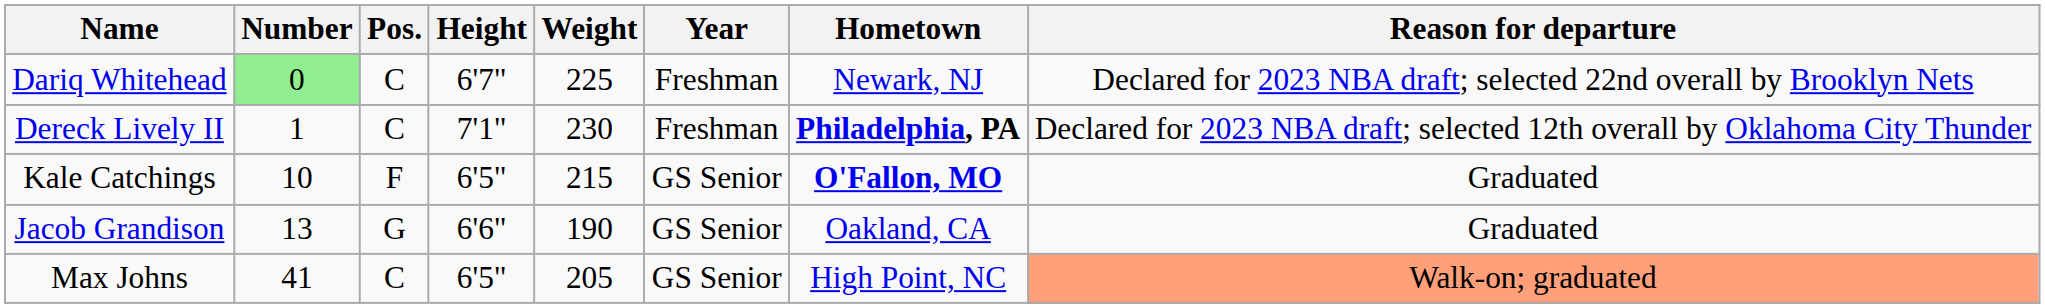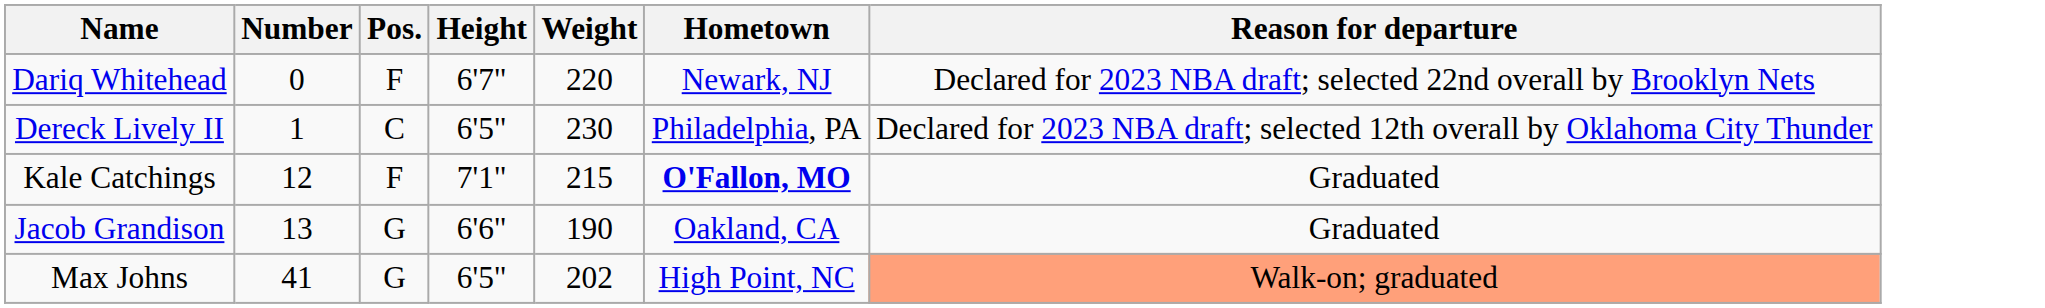- column: (717, 29)
(297, 79) lightgreen background -> (297, 79) no background
(395, 79) C -> (395, 79) F
(589, 79) 225 -> (589, 79) 220
(482, 128) 7'1" -> (482, 128) 6'5"
(908, 128) bold -> (757, 128) normal
(297, 178) 10 -> (297, 178) 12
(482, 178) 6'5" -> (482, 178) 7'1"
(395, 278) C -> (395, 278) G
(589, 278) 205 -> (589, 278) 202
